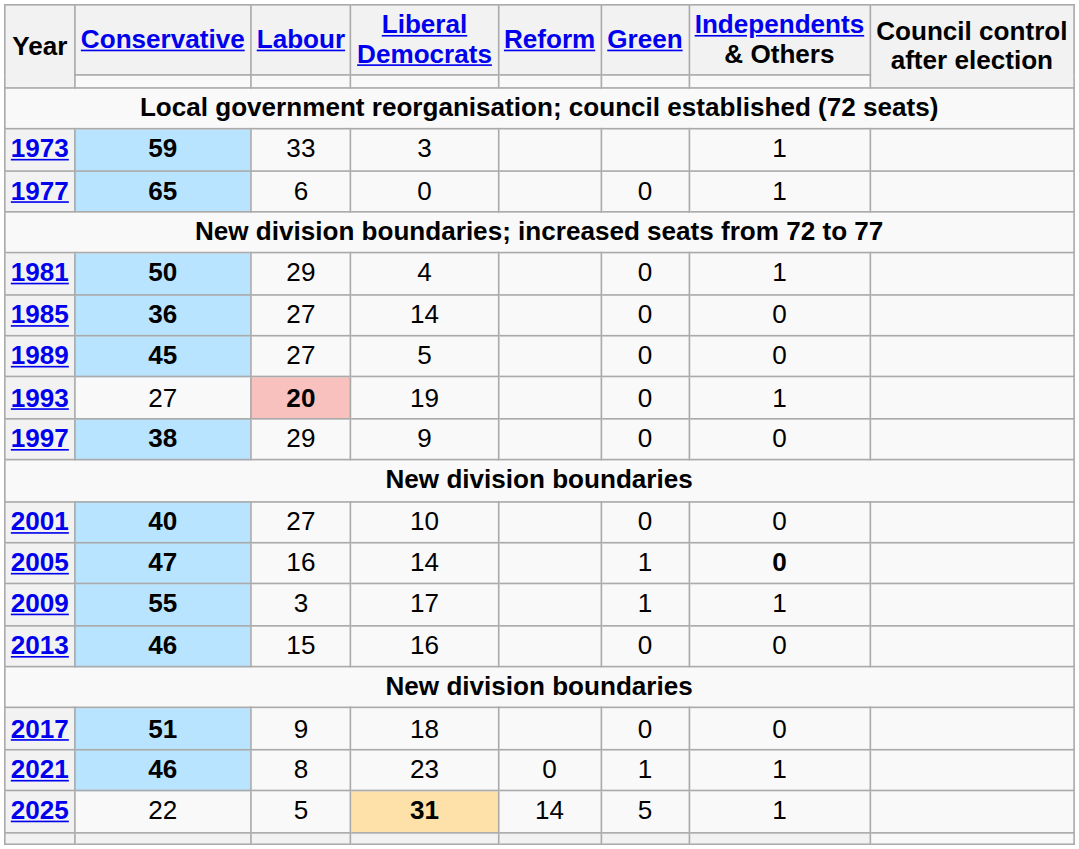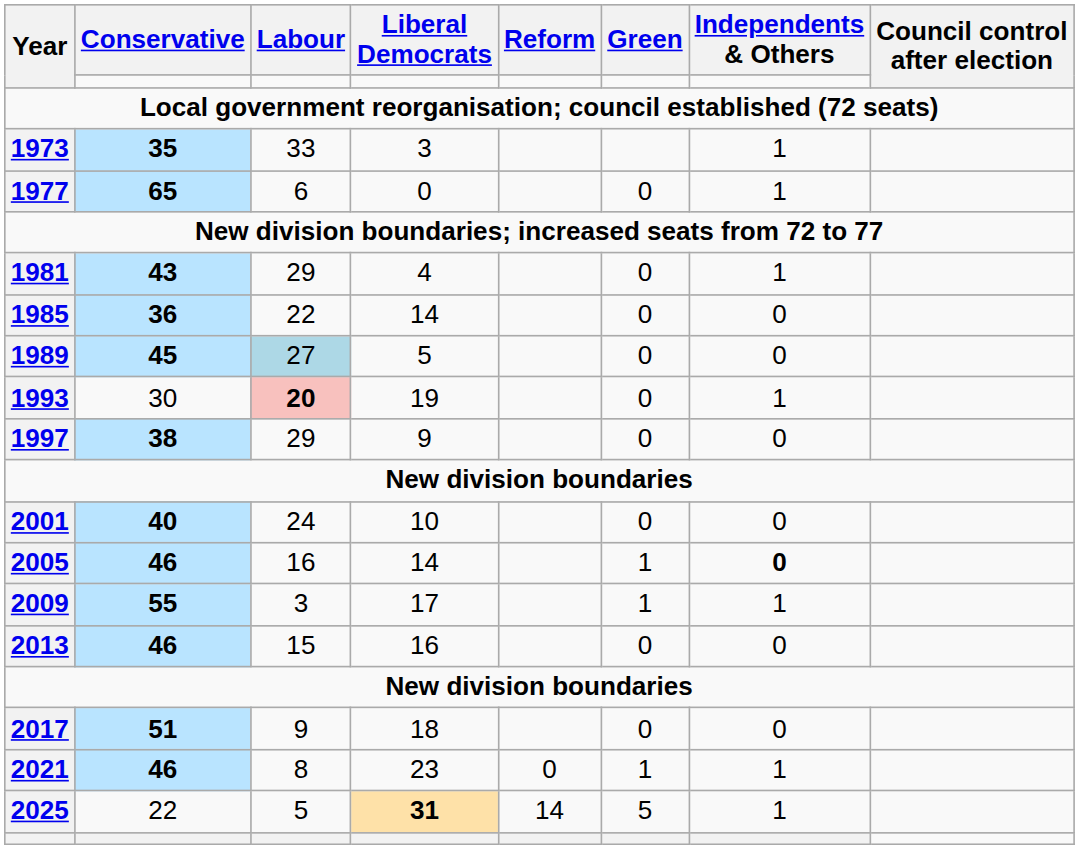(163, 149) 59 -> (163, 149) 35
(163, 273) 50 -> (163, 273) 43
(301, 314) 27 -> (301, 314) 22
(301, 356) no background -> (301, 356) lightblue background
(163, 397) 27 -> (163, 397) 30
(301, 521) 27 -> (301, 521) 24
(163, 562) 47 -> (163, 562) 46
